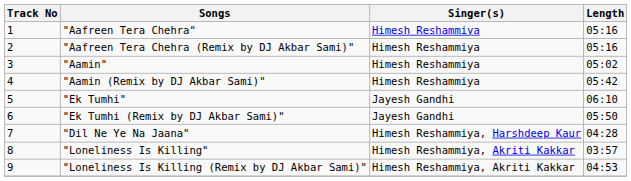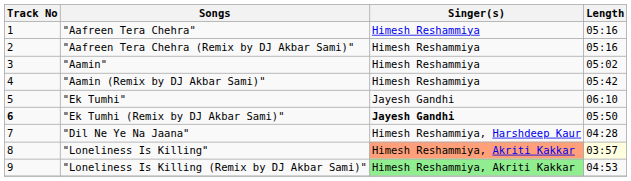(10, 116) normal -> (10, 116) bold
(413, 116) normal -> (413, 116) bold
(473, 150) no background -> (473, 150) lightsalmon background
(602, 150) no background -> (602, 150) lightyellow background
(473, 167) no background -> (473, 167) lightgreen background
